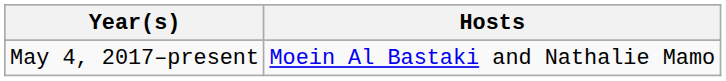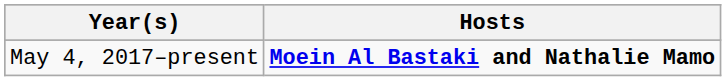(492, 58) normal -> (492, 58) bold
